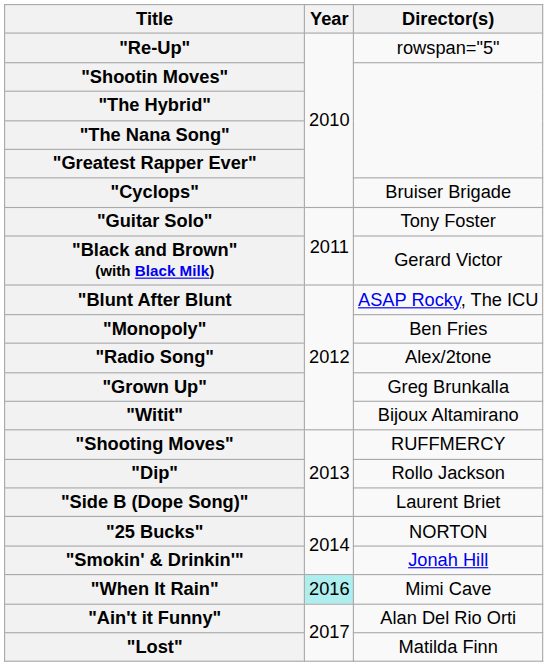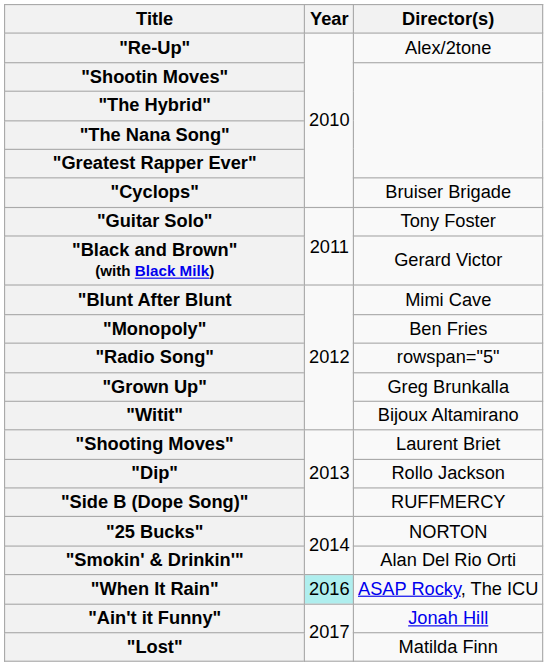(448, 47) rowspan="5" -> (448, 47) Alex/2tone
(448, 299) ASAP Rocky, The ICU -> (448, 299) Mimi Cave
(448, 357) Alex/2tone -> (448, 357) rowspan="5"
(448, 444) RUFFMERCY -> (448, 444) Laurent Briet
(448, 502) Laurent Briet -> (448, 502) RUFFMERCY
(448, 560) Jonah Hill -> (448, 560) Alan Del Rio Orti
(448, 589) Mimi Cave -> (448, 589) ASAP Rocky, The ICU
(448, 618) Alan Del Rio Orti -> (448, 618) Jonah Hill
